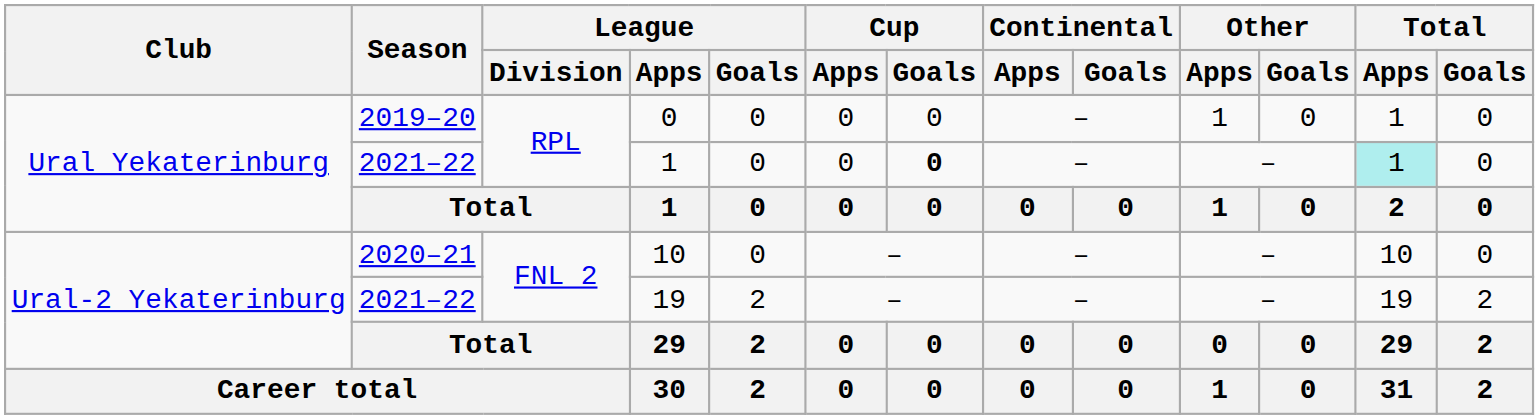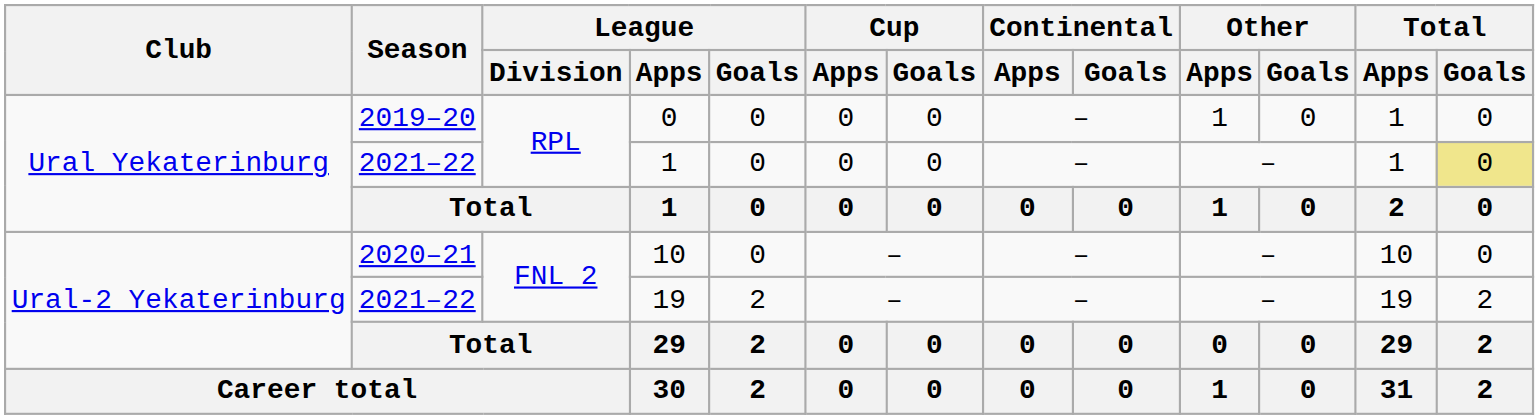(934, 164) bold -> (934, 164) normal
(1396, 164) paleturquoise background -> (1396, 164) no background
(1485, 164) no background -> (1485, 164) khaki background
